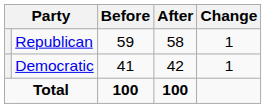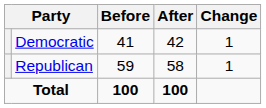rows swapped: (54, 41) <-> (54, 66)
